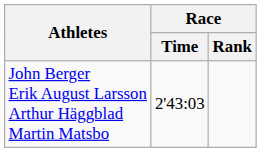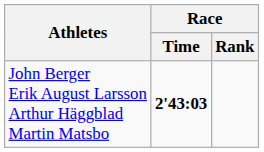(180, 104) normal -> (181, 104) bold
